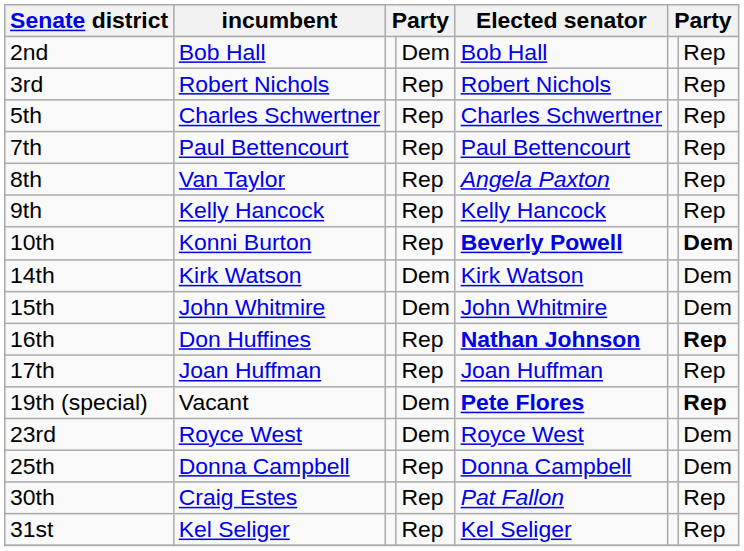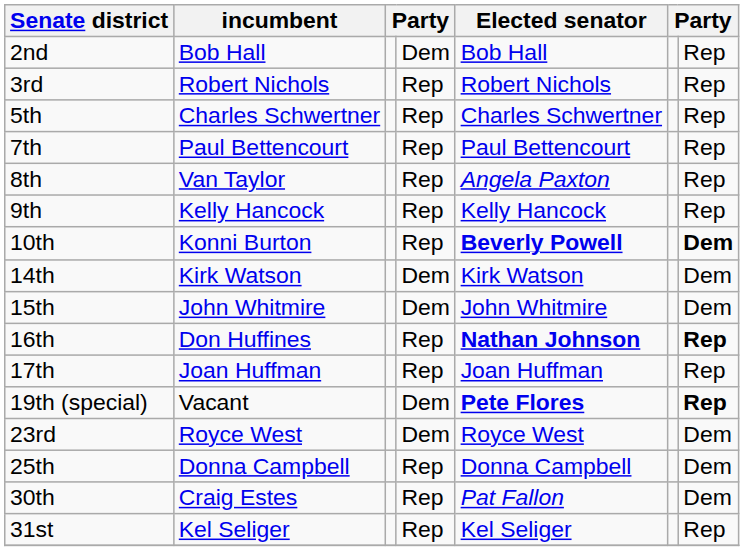(704, 497) Rep -> (708, 497) Dem
